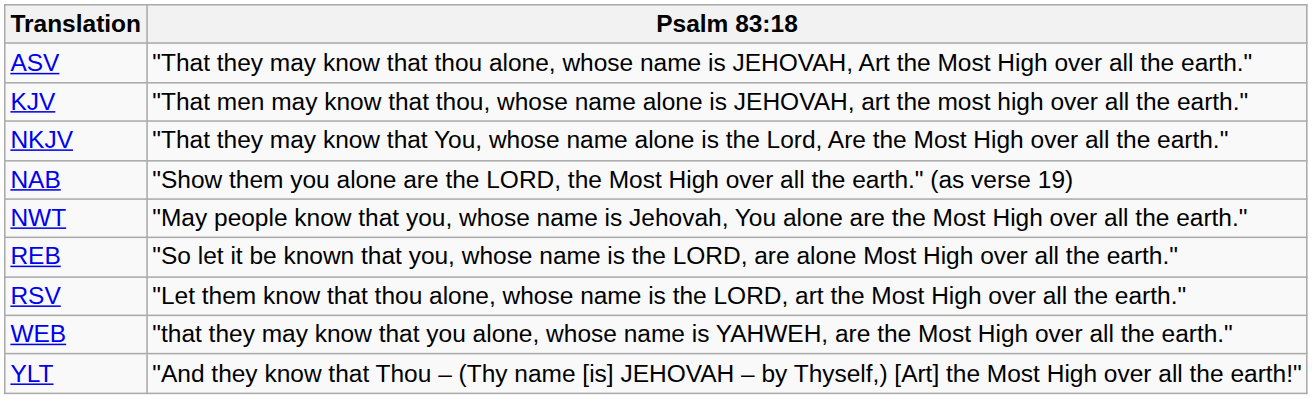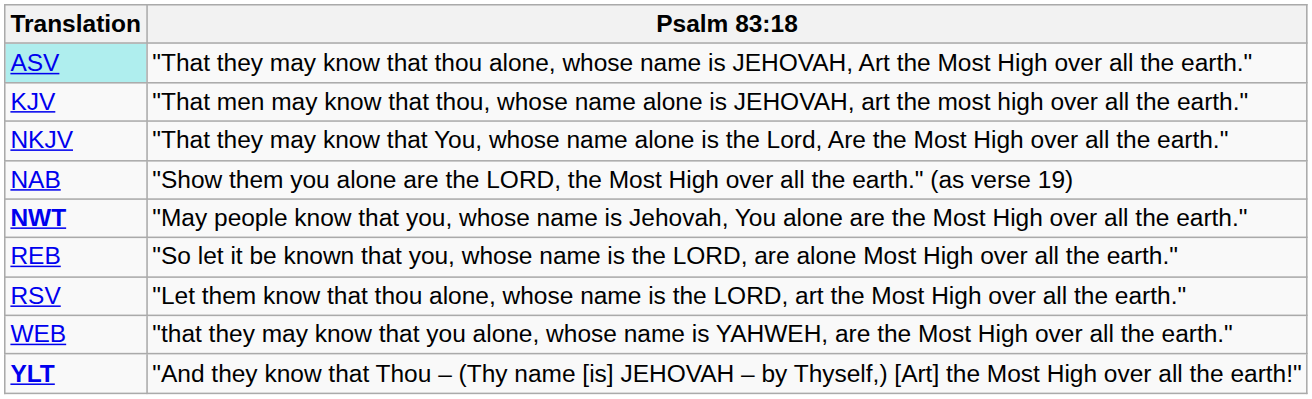(35, 62) no background -> (35, 62) paleturquoise background
(38, 218) normal -> (38, 218) bold
(32, 373) normal -> (33, 373) bold
